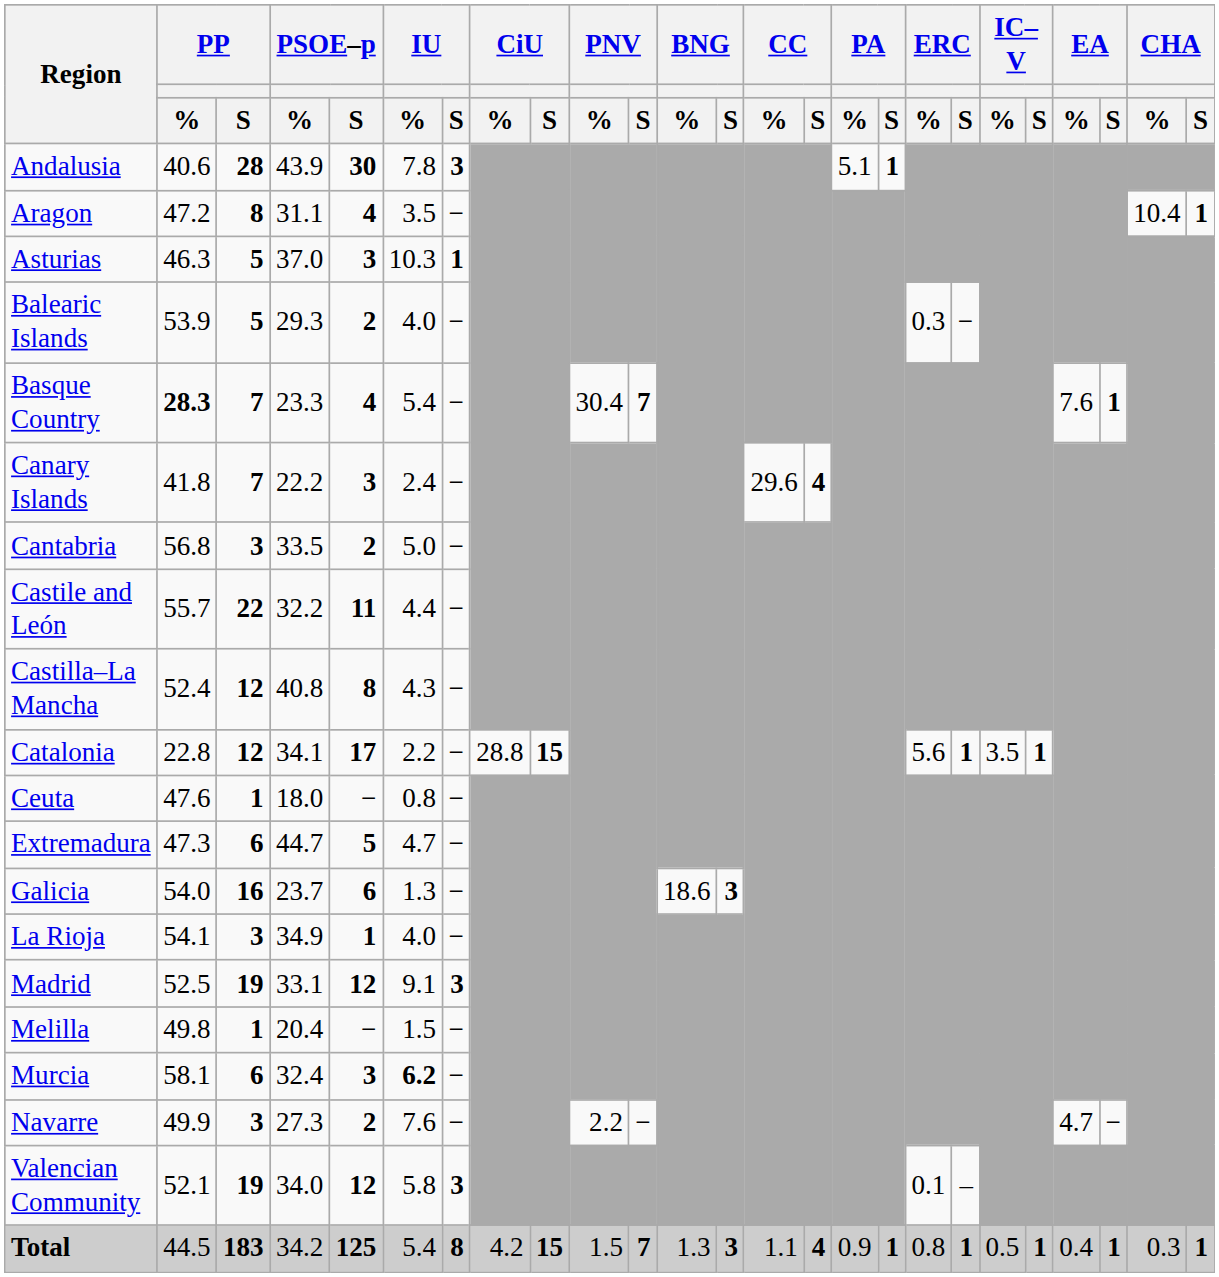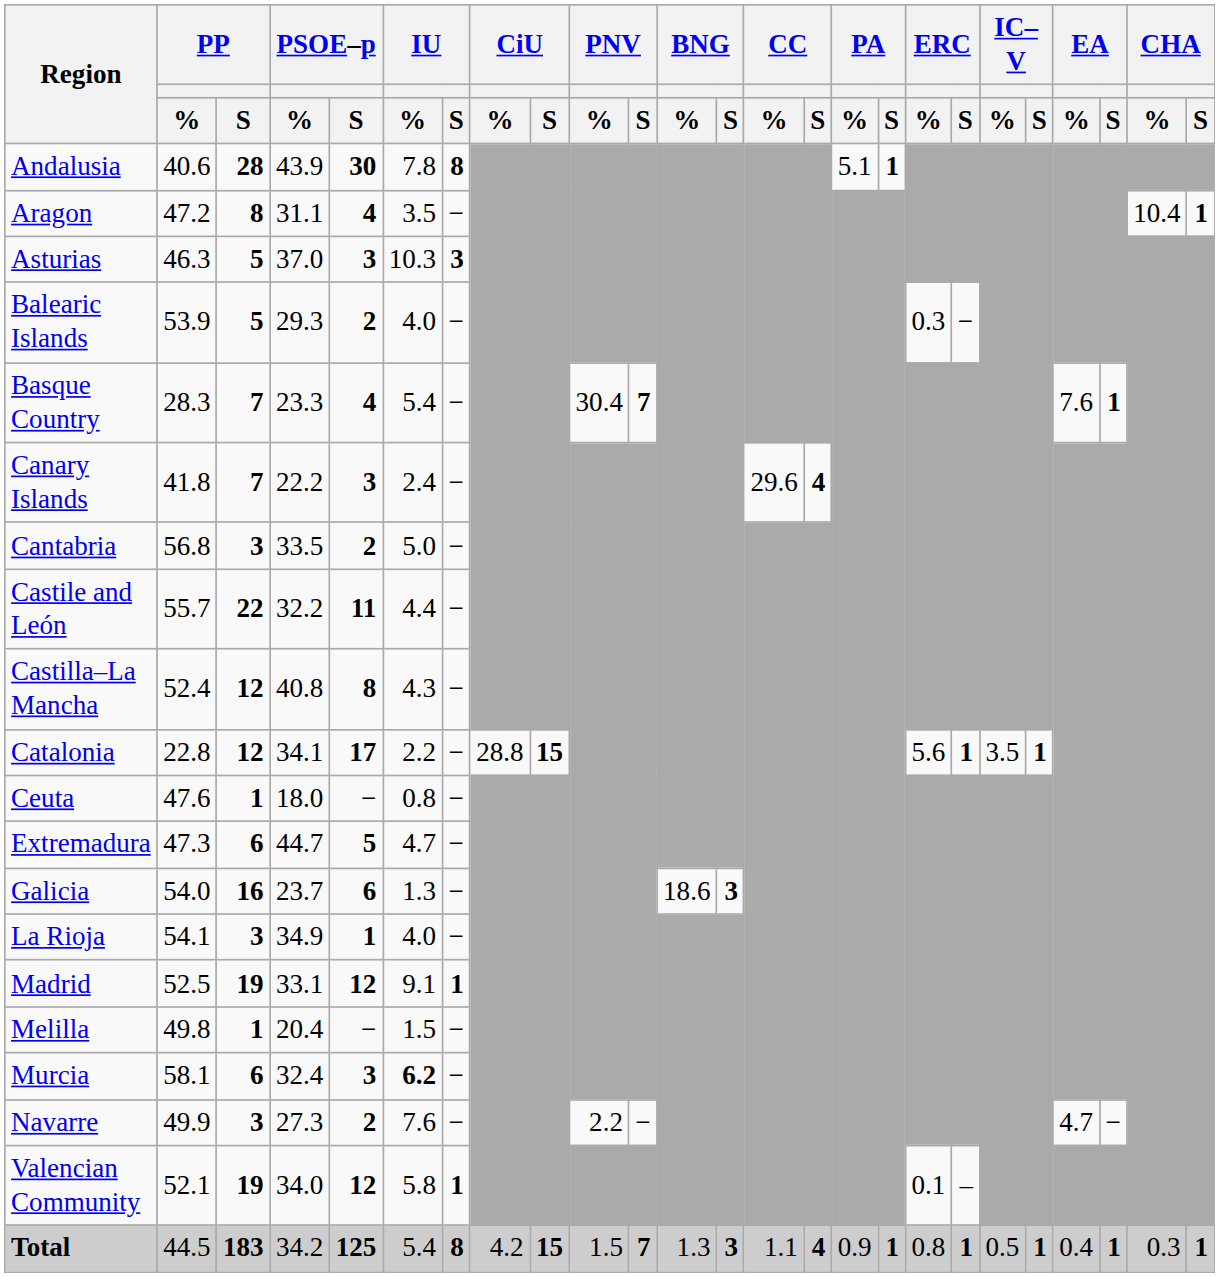(457, 166) 3 -> (457, 166) 8
(457, 258) 1 -> (457, 258) 3
(187, 402) bold -> (187, 402) normal
(457, 983) 3 -> (457, 983) 1
(457, 1185) 3 -> (457, 1185) 1
